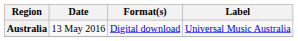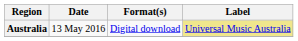(238, 28) no background -> (238, 28) khaki background
